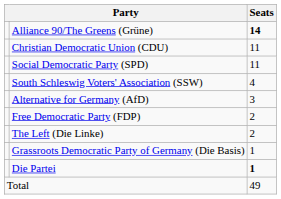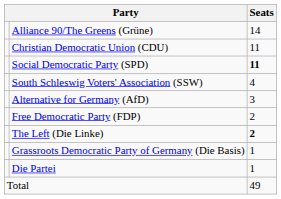(255, 30) bold -> (255, 30) normal
(255, 64) normal -> (255, 64) bold
(252, 133) normal -> (252, 133) bold
(252, 168) bold -> (252, 168) normal
